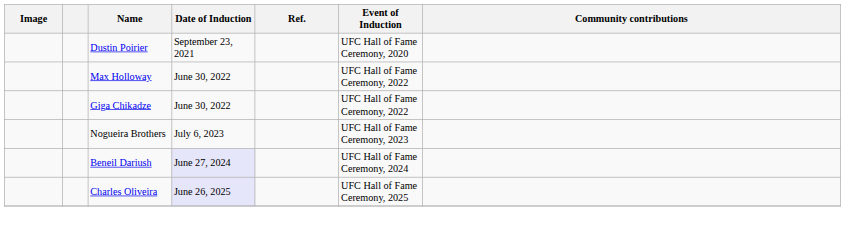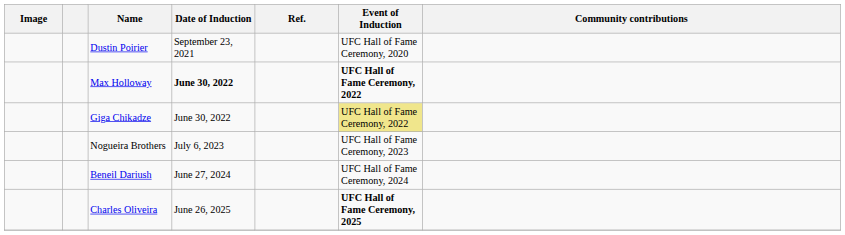(202, 76) normal -> (203, 82) bold
(379, 76) normal -> (378, 82) bold
(379, 105) no background -> (379, 117) khaki background
(202, 163) lavender background -> (202, 175) no background
(202, 192) lavender background -> (202, 210) no background
(379, 192) normal -> (378, 210) bold
